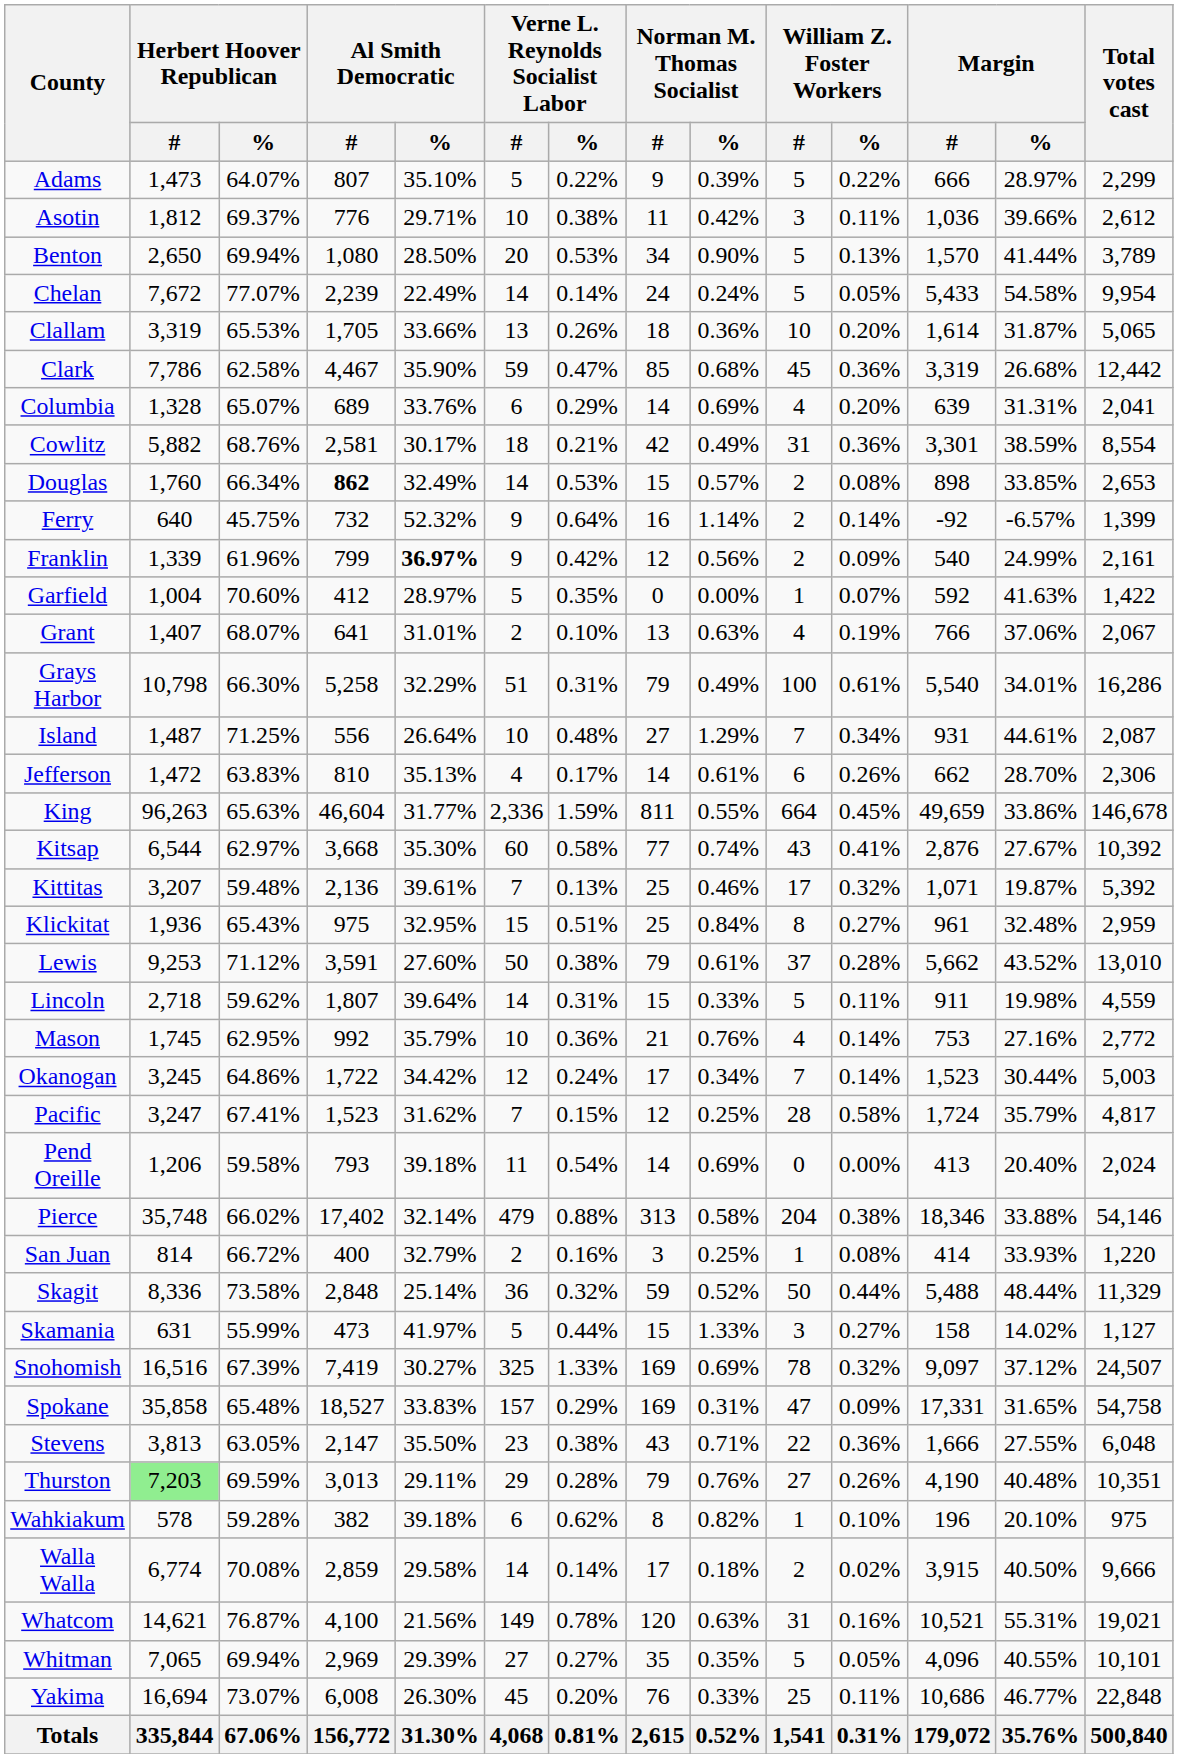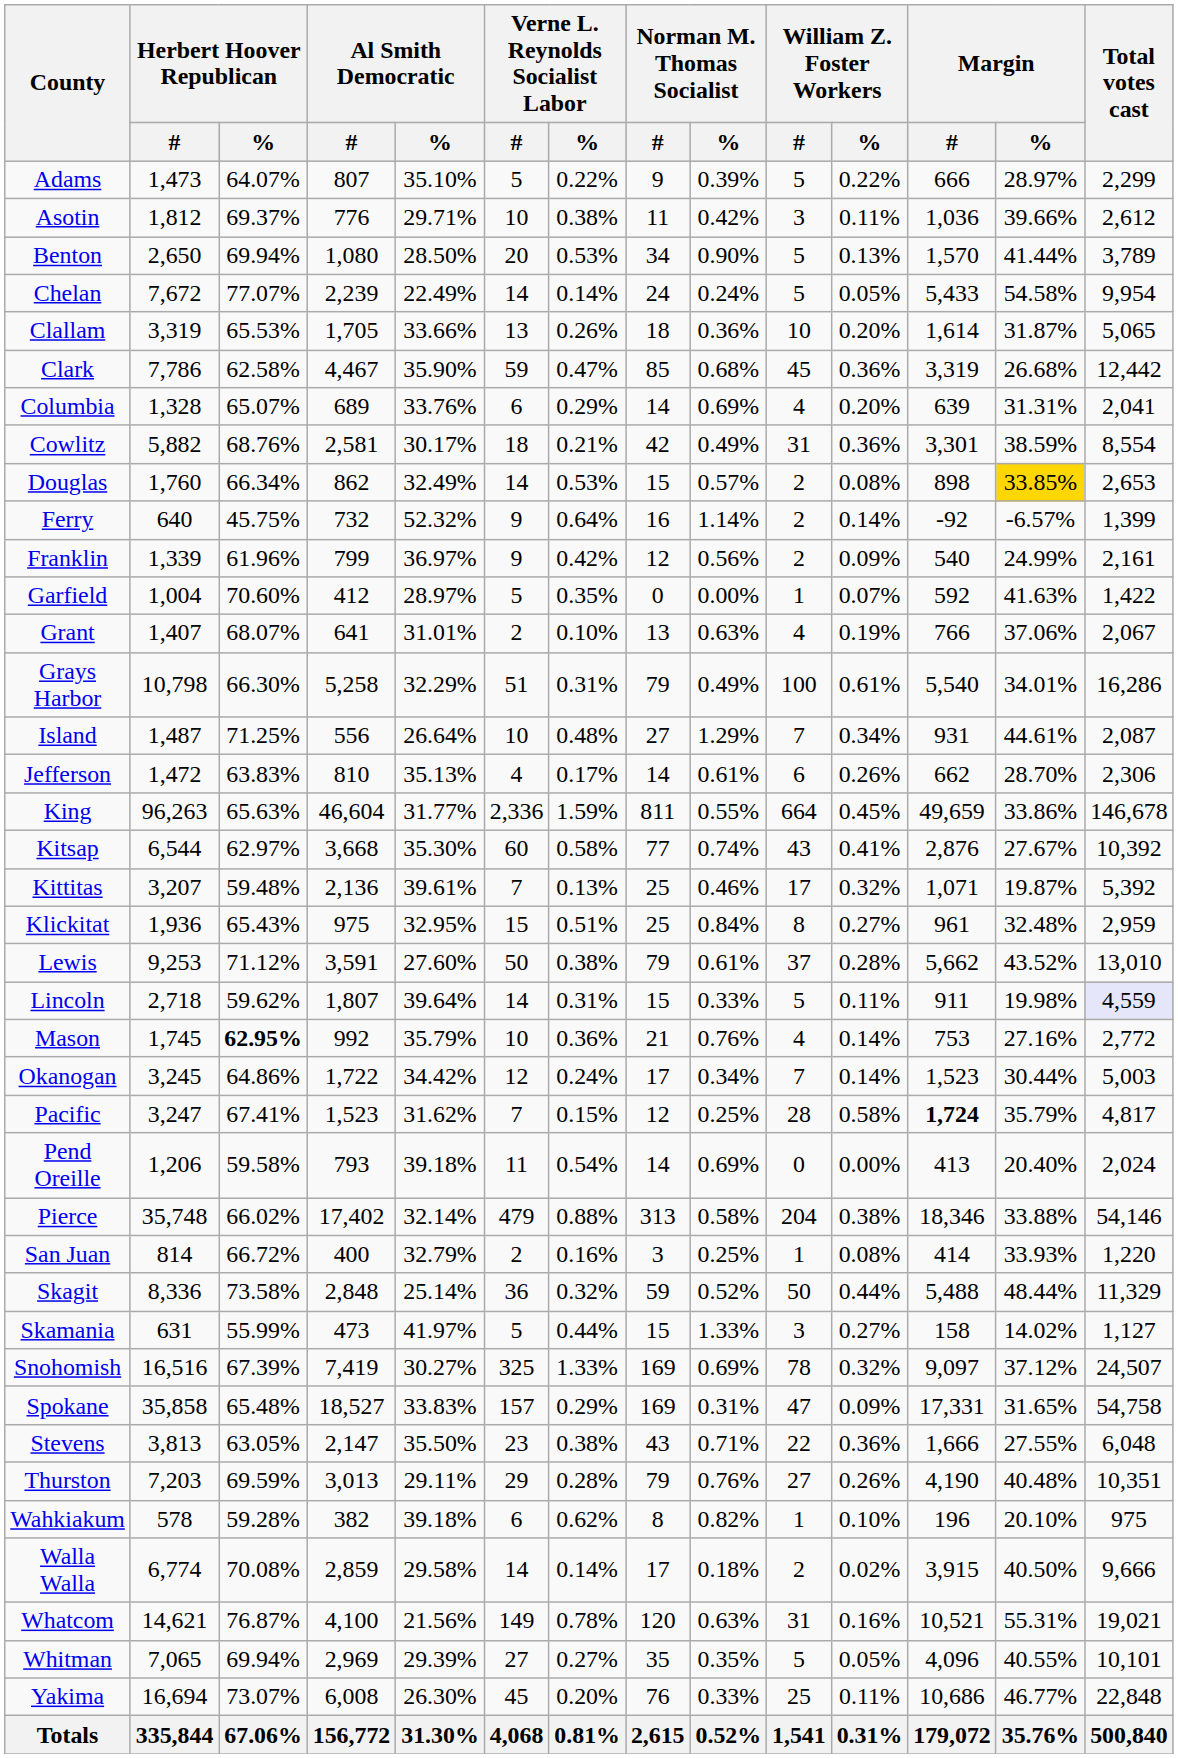(352, 481) bold -> (352, 481) normal
(1040, 481) no background -> (1040, 481) gold background
(440, 557) bold -> (440, 557) normal
(1129, 1000) no background -> (1129, 1000) lavender background
(263, 1038) normal -> (263, 1038) bold
(952, 1113) normal -> (952, 1113) bold
(175, 1480) lightgreen background -> (175, 1480) no background
